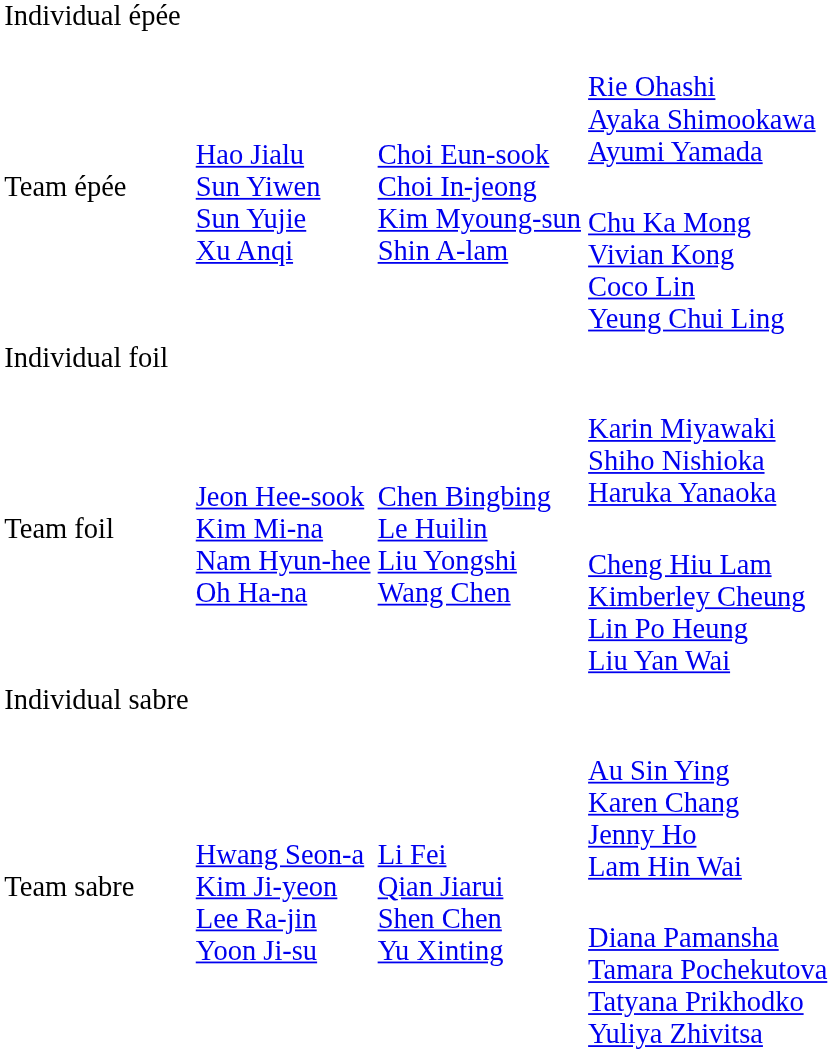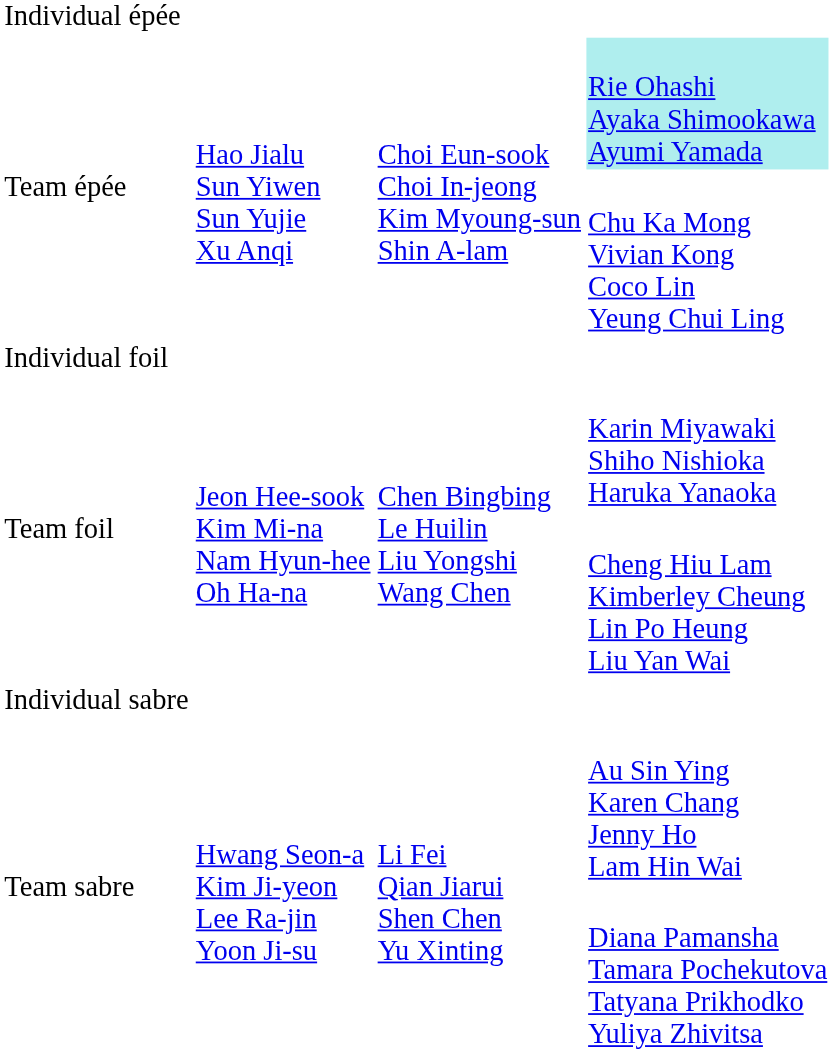(702, 119) no background -> (702, 119) paleturquoise background
